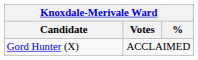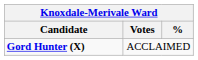(43, 47) normal -> (46, 47) bold
